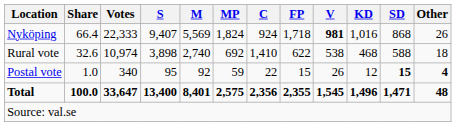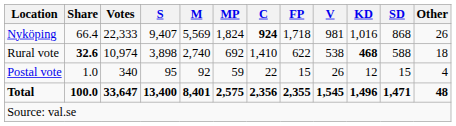(268, 33) normal -> (268, 33) bold
(335, 33) bold -> (335, 33) normal
(87, 53) normal -> (87, 53) bold
(368, 53) normal -> (368, 53) bold
(405, 72) bold -> (405, 72) normal
(445, 72) bold -> (445, 72) normal
